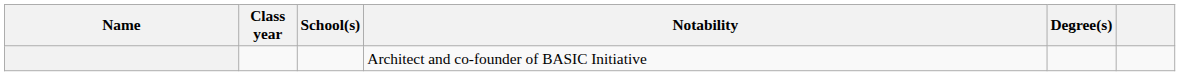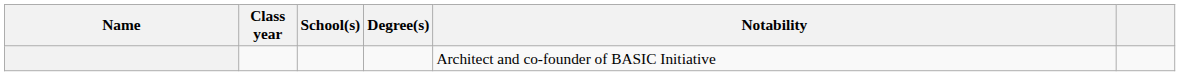columns swapped: (1081, 25) <-> (705, 25)
